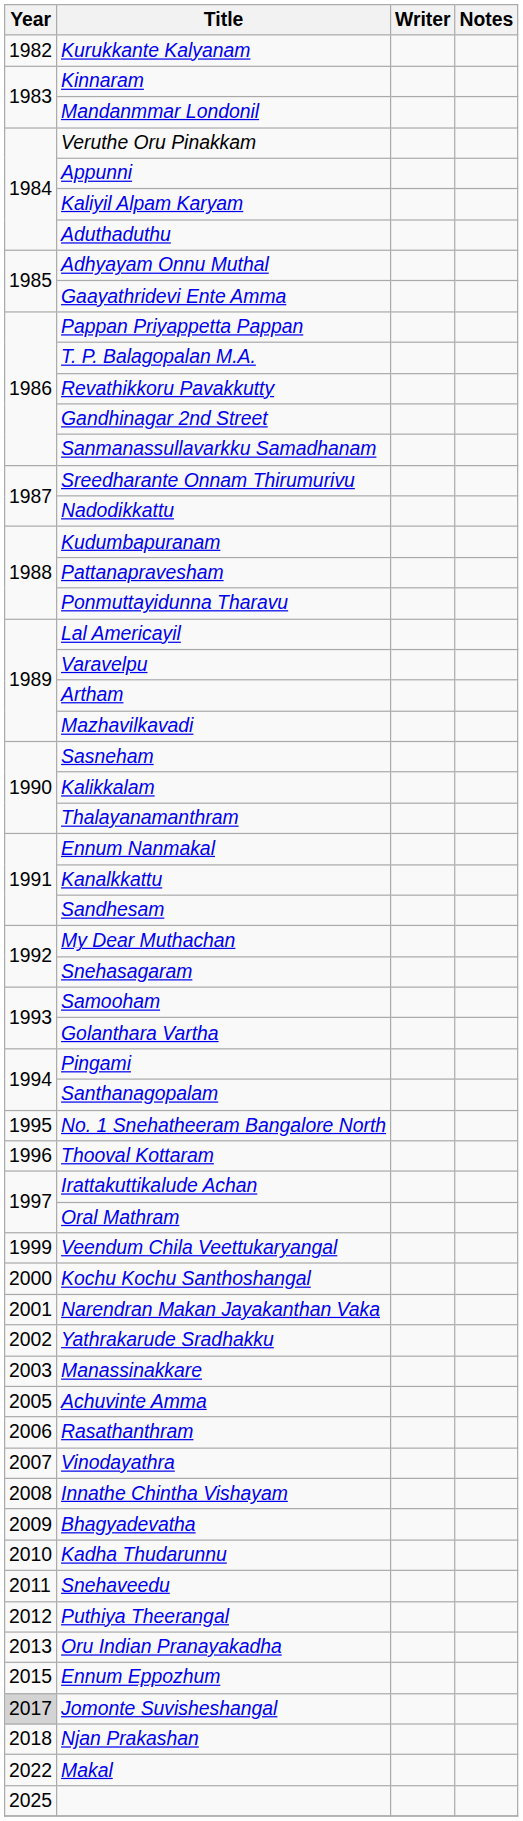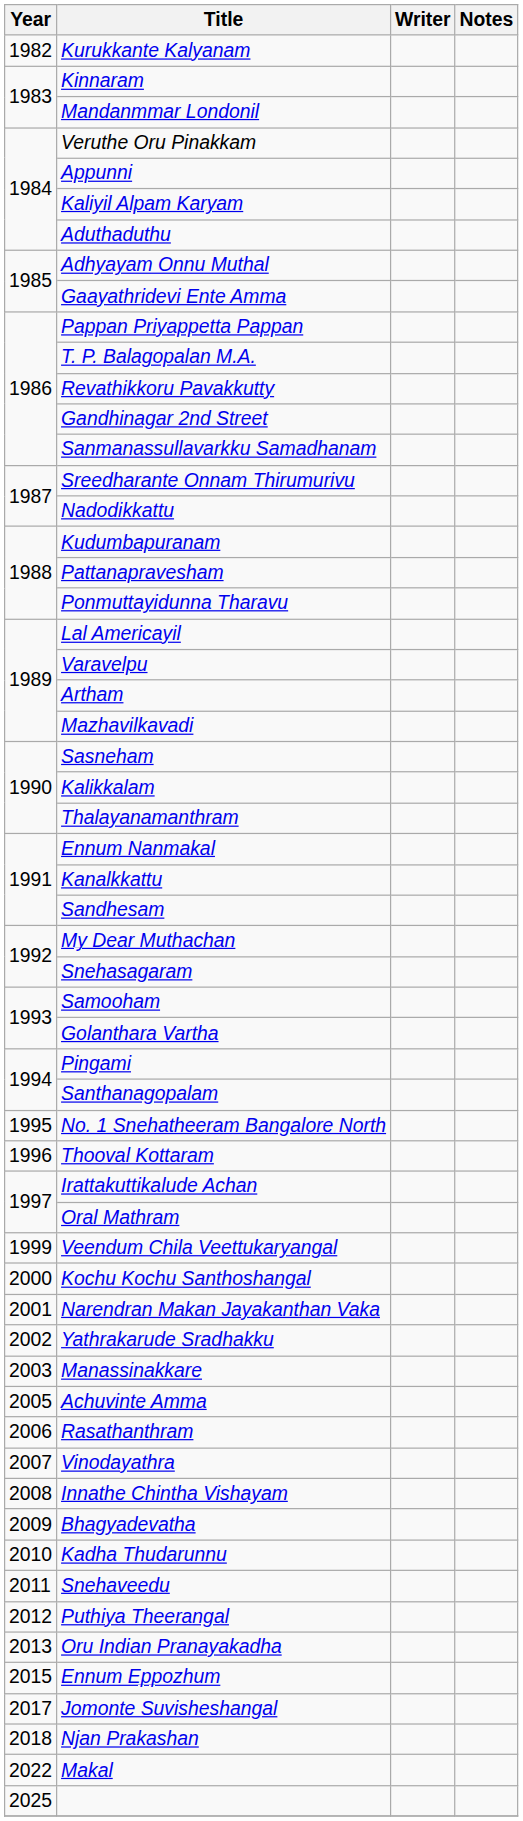(31, 1708) lightgrey background -> (31, 1708) no background
